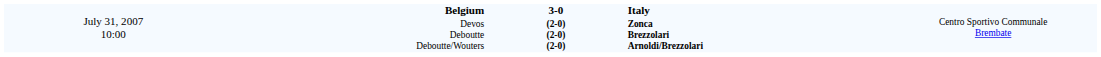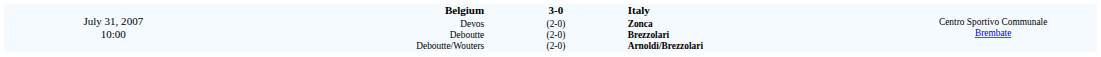(556, 35) bold -> (556, 35) normal
